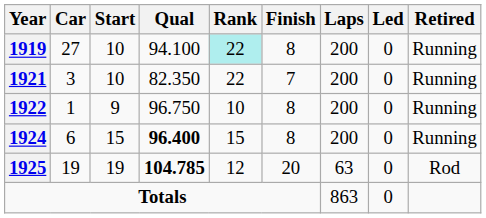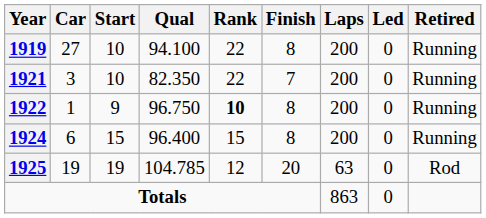(235, 49) paleturquoise background -> (235, 49) no background
(235, 108) normal -> (235, 108) bold
(174, 138) bold -> (174, 138) normal
(174, 167) bold -> (174, 167) normal
